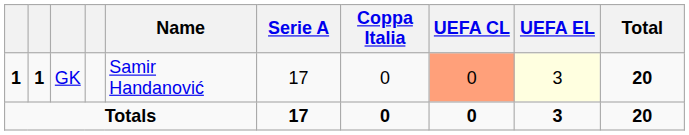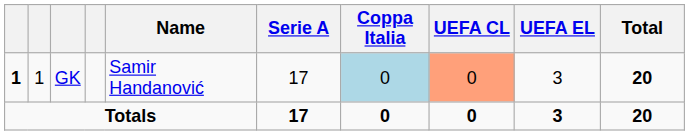(39, 77) bold -> (39, 77) normal
(385, 77) no background -> (385, 77) lightblue background
(557, 77) lightyellow background -> (557, 77) no background
